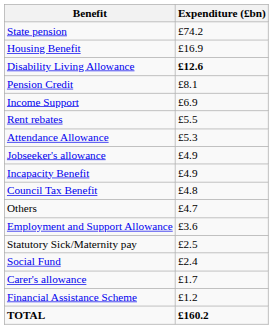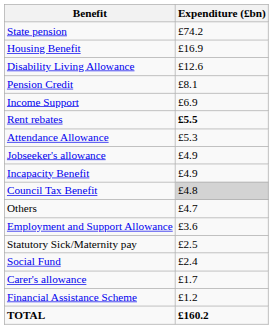(190, 66) bold -> (190, 66) normal
(188, 119) normal -> (188, 119) bold
(188, 191) no background -> (188, 191) lightgrey background
